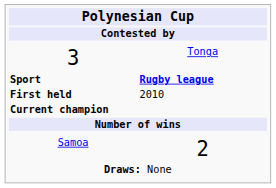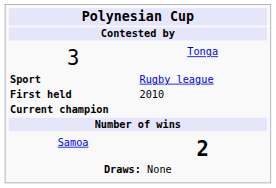(177, 80) bold -> (177, 80) normal
(203, 149) normal -> (203, 149) bold
